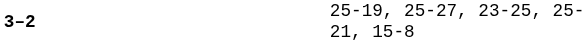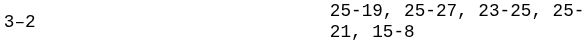(20, 22) bold -> (20, 22) normal
